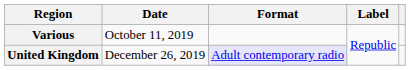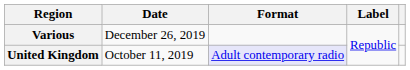(149, 34) October 11, 2019 -> (155, 34) December 26, 2019
(155, 55) December 26, 2019 -> (149, 55) October 11, 2019
